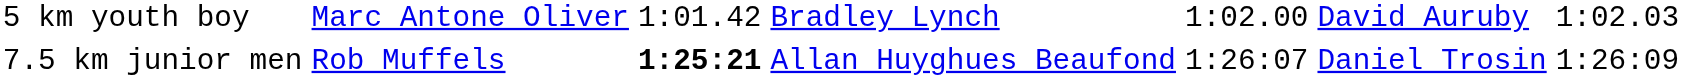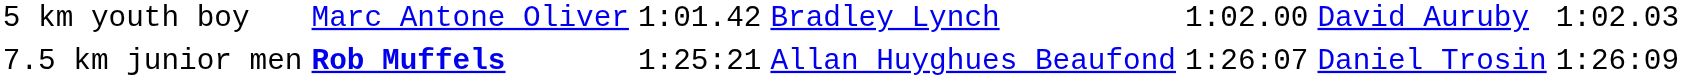(409, 61) normal -> (409, 61) bold
(700, 61) bold -> (700, 61) normal
